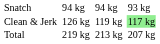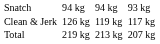(141, 21) lightgreen background -> (141, 21) no background
